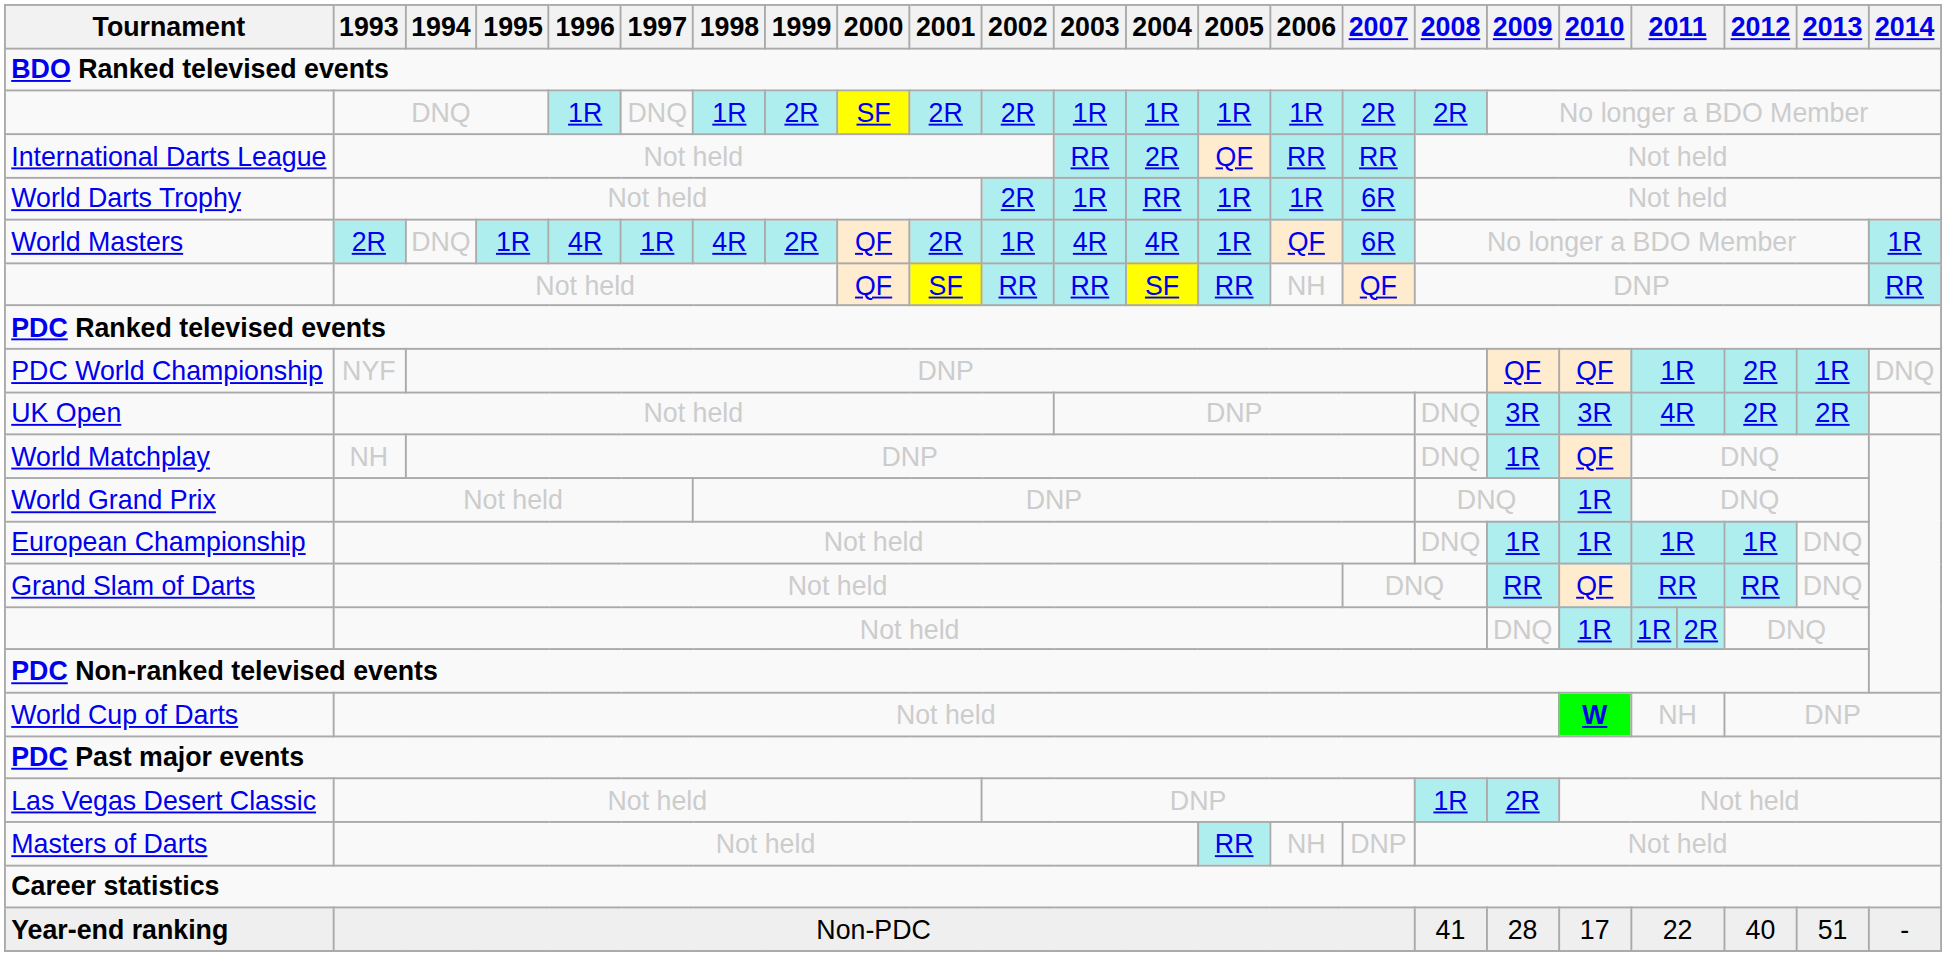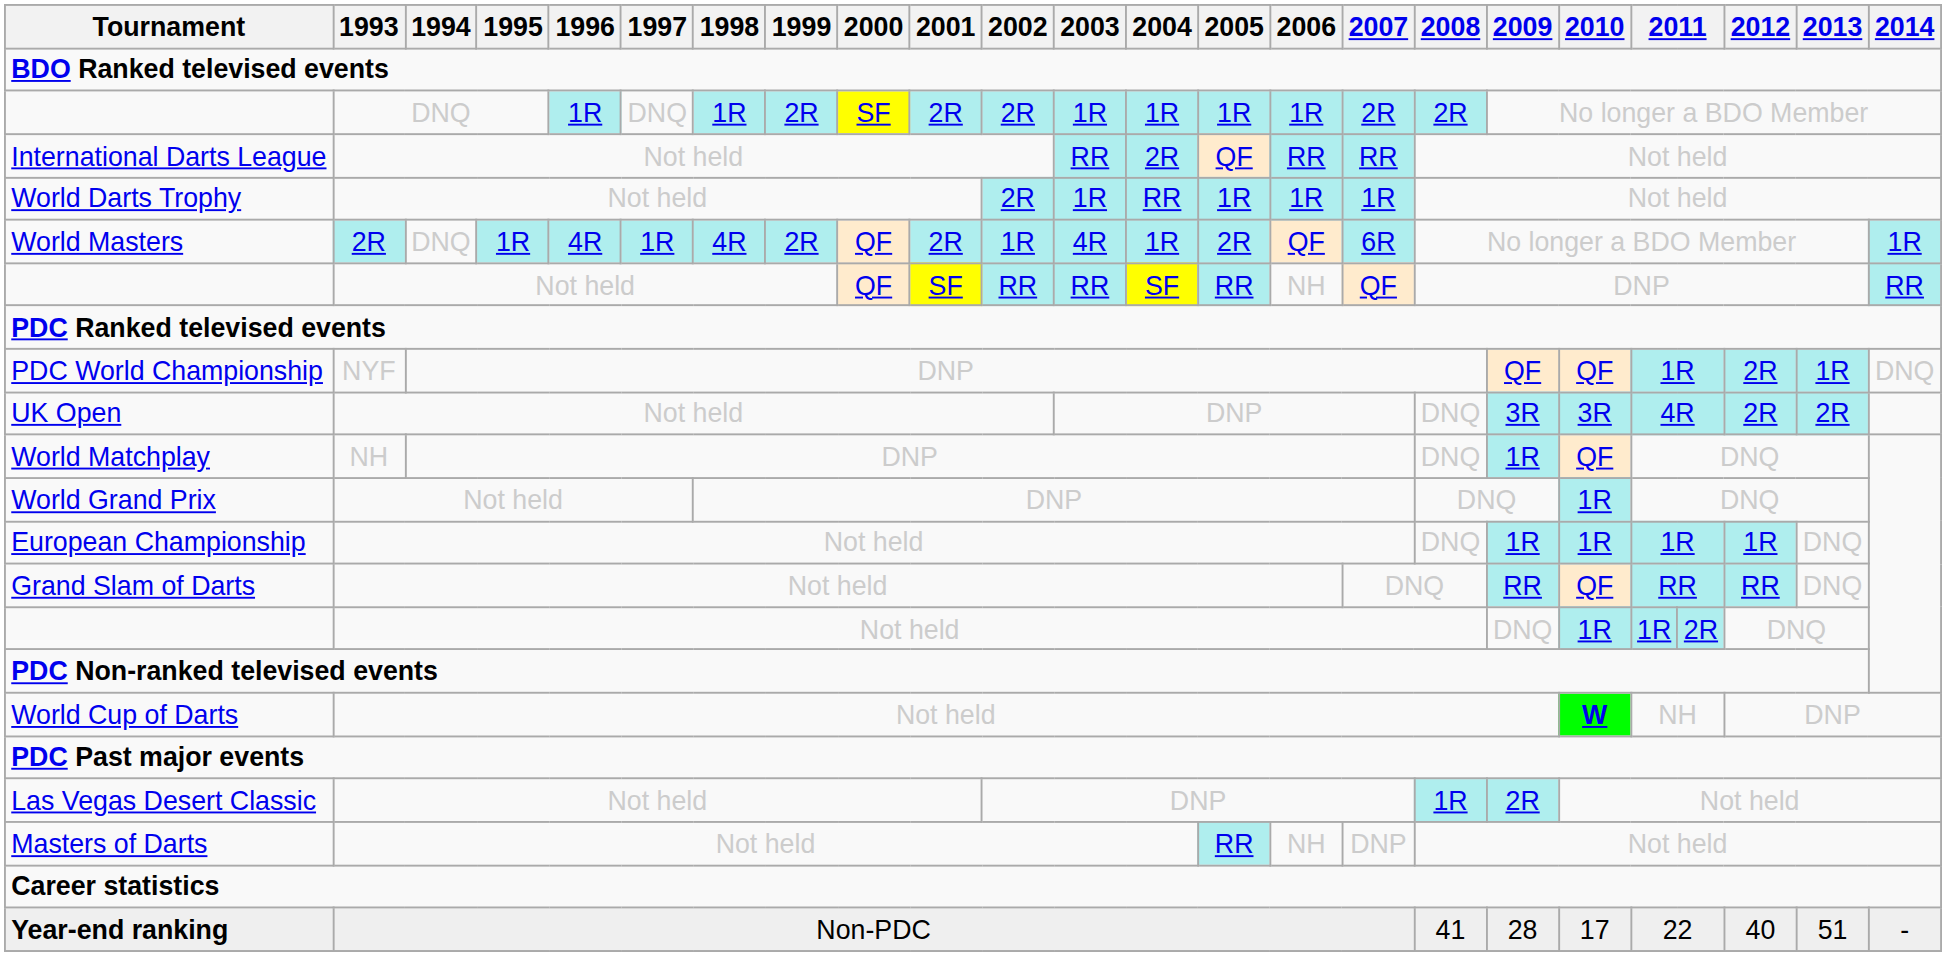(1378, 198) 6R -> (1378, 198) 1R
(1162, 241) 4R -> (1162, 241) 1R
(1234, 241) 1R -> (1234, 241) 2R
